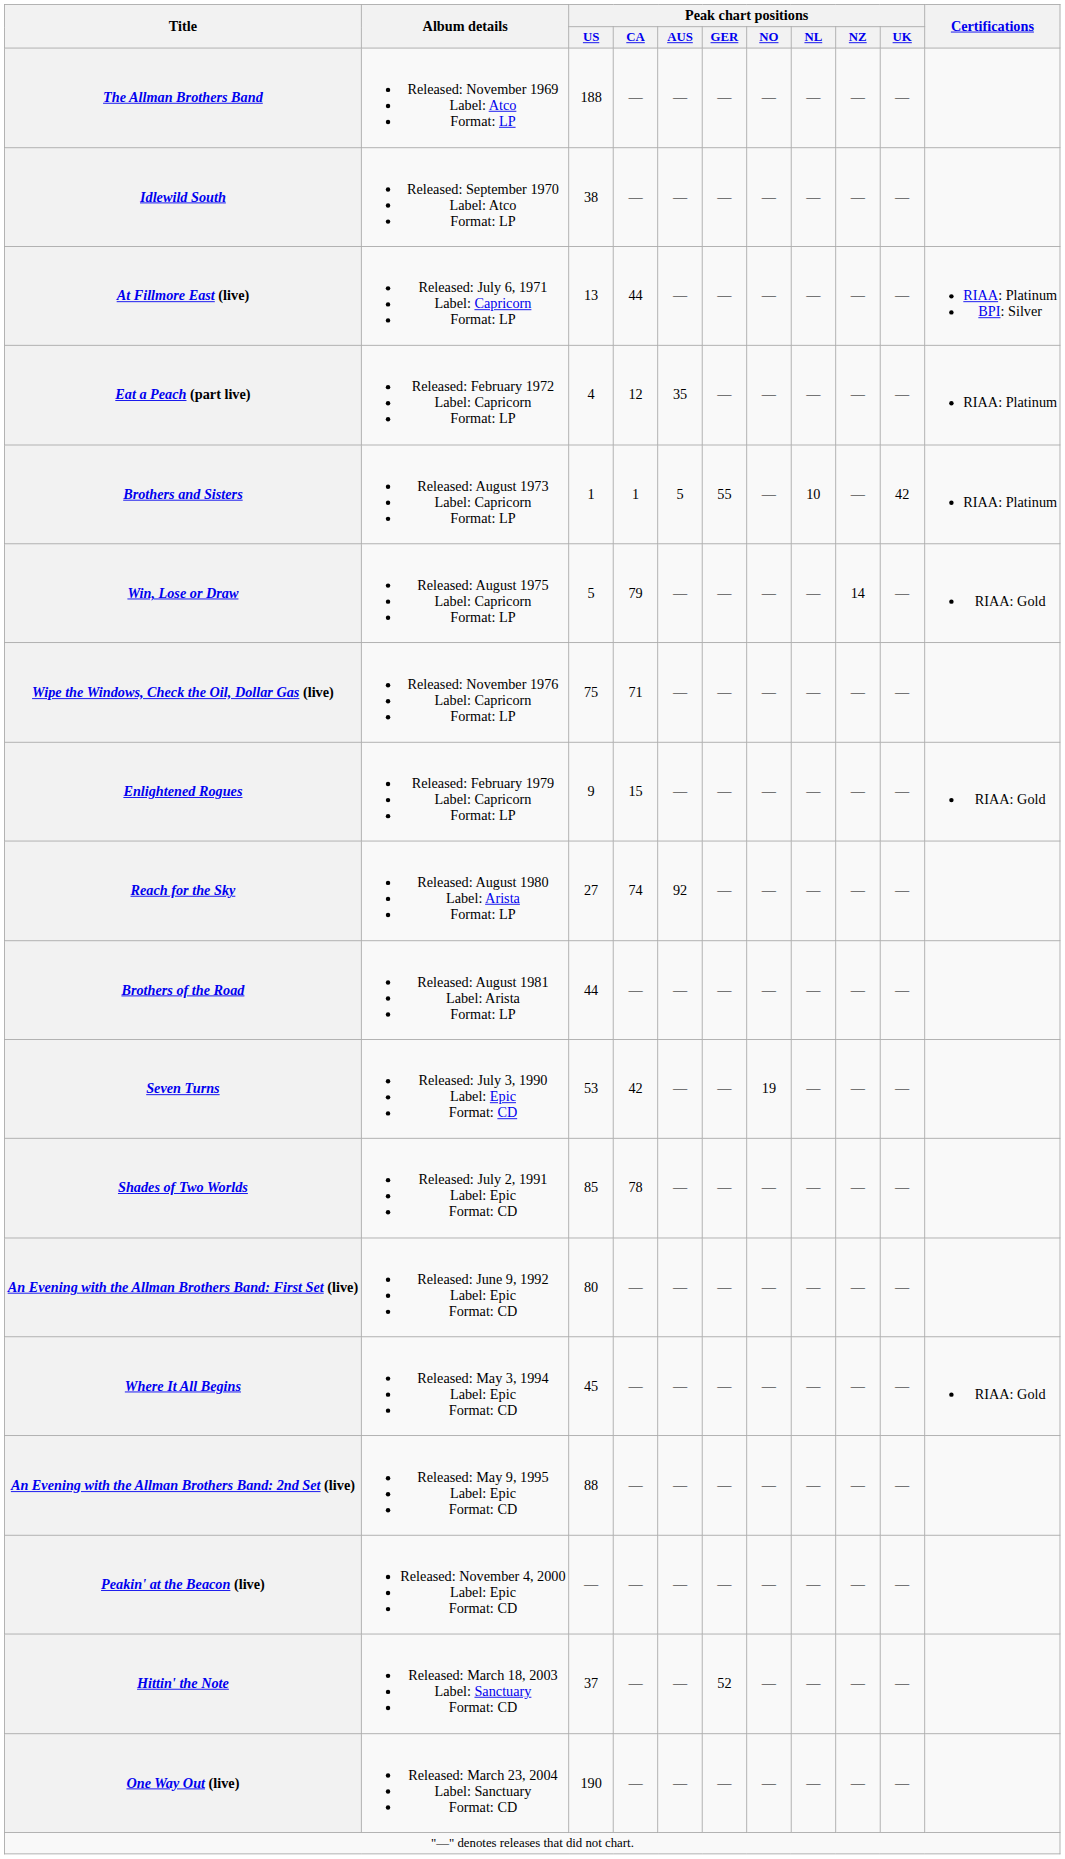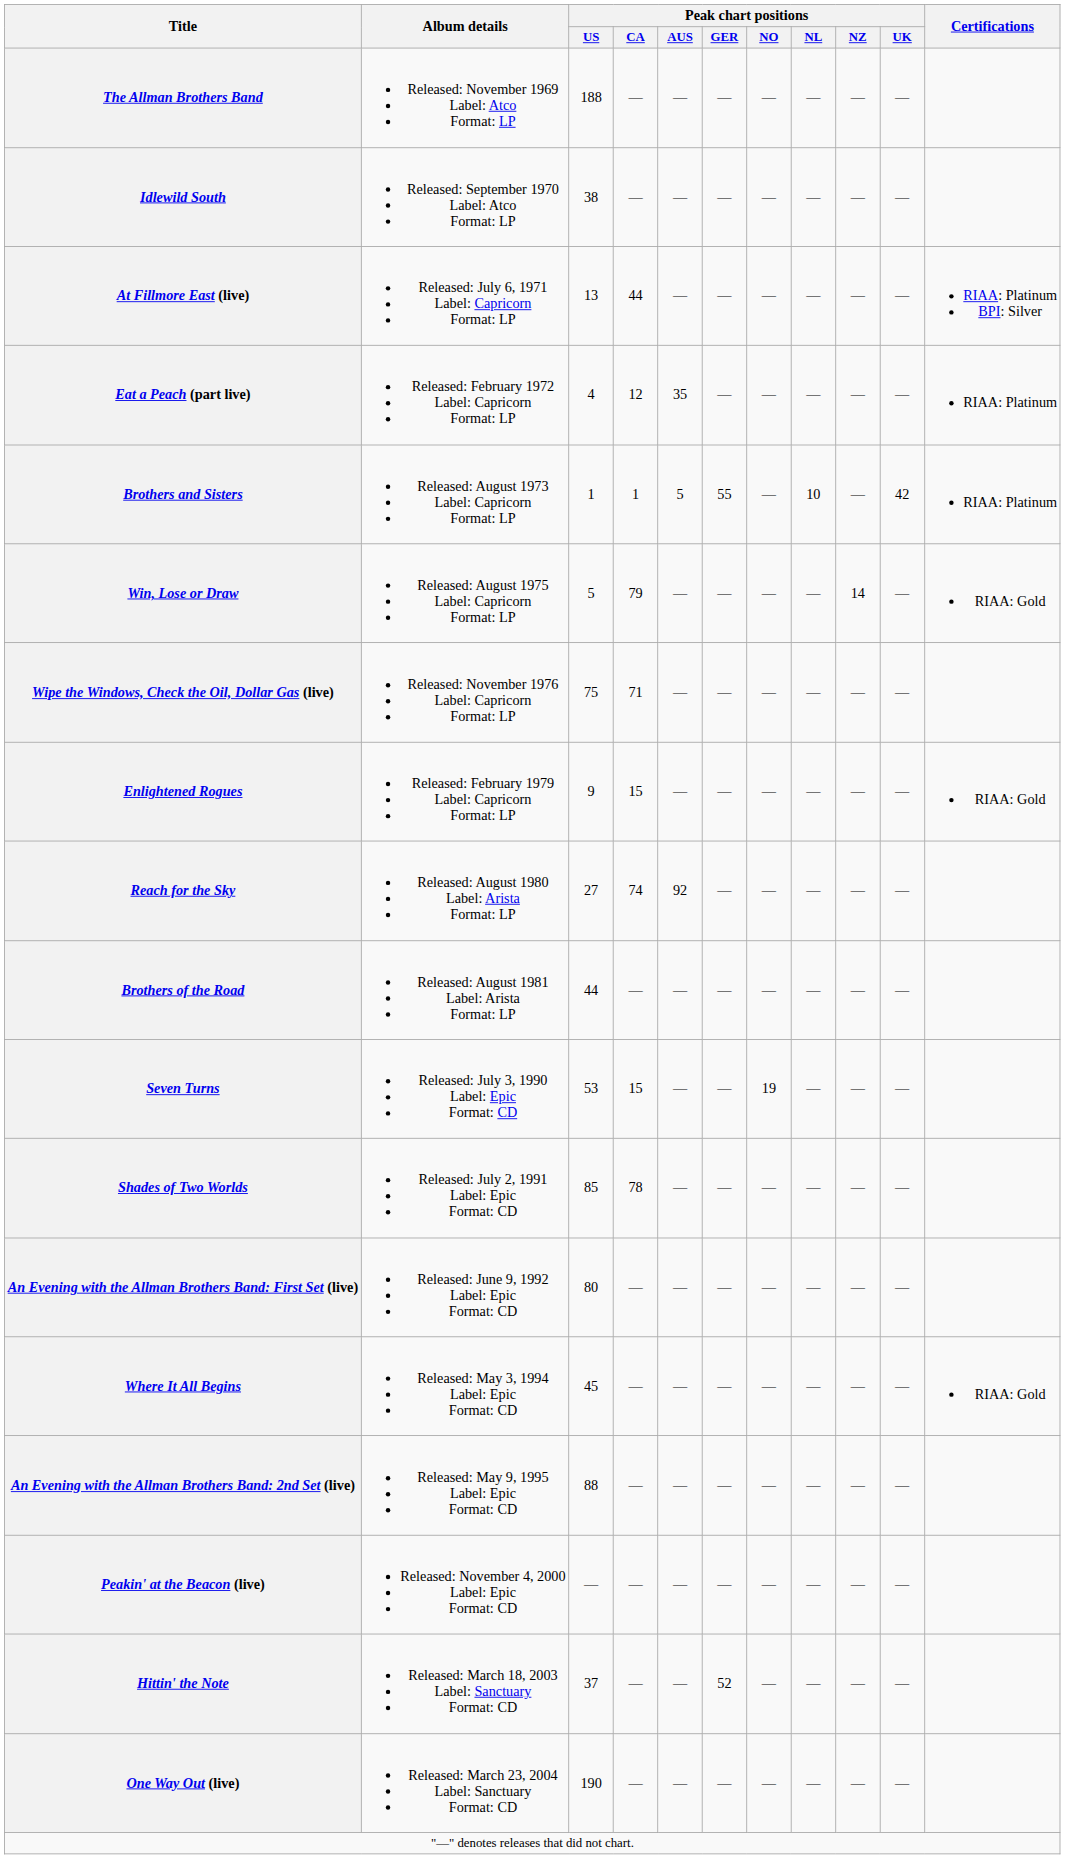(636, 1089) 42 -> (636, 1089) 15
